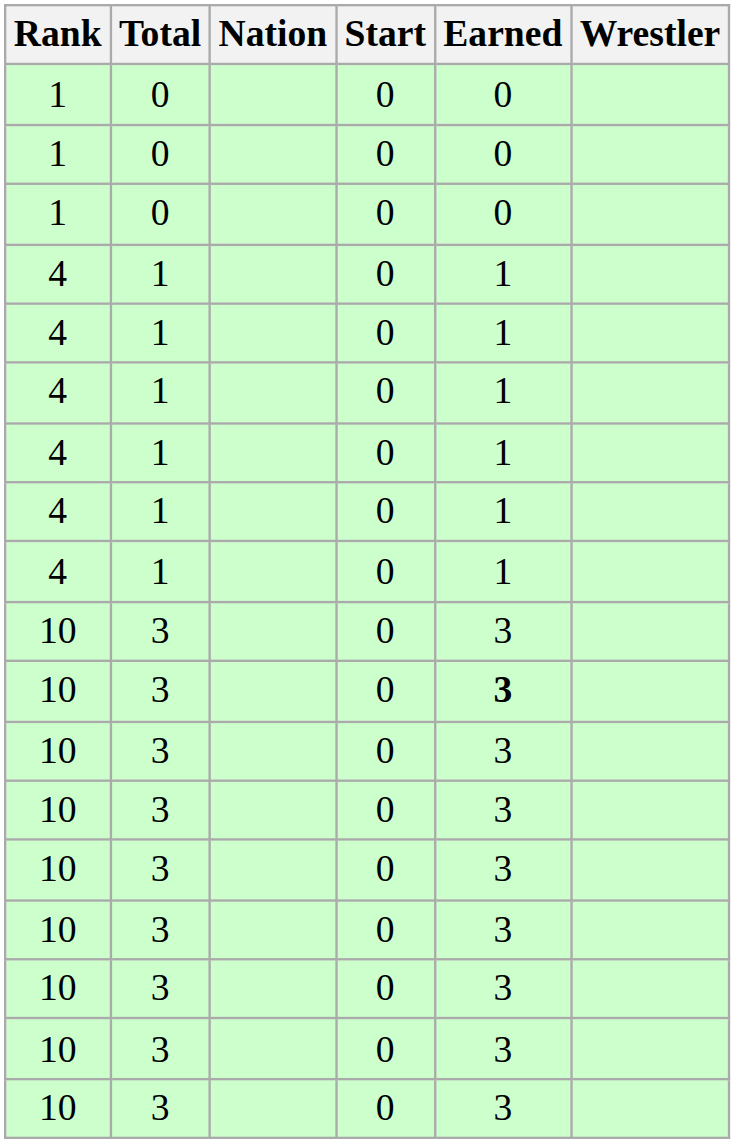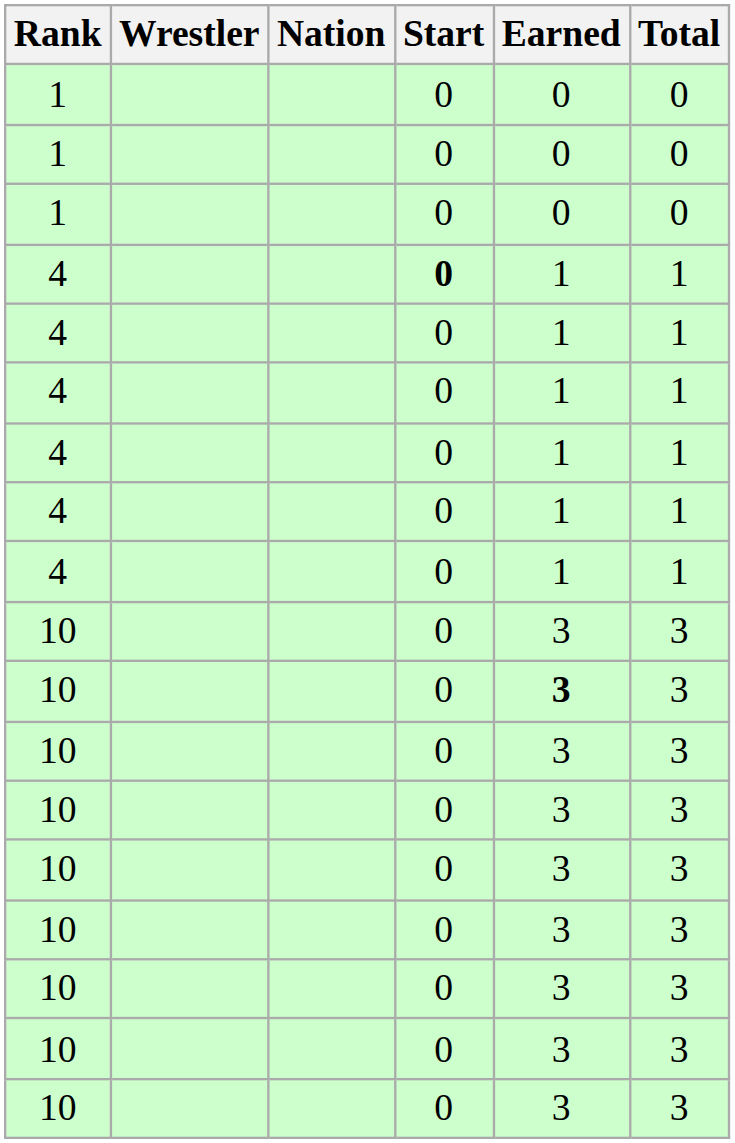columns swapped: (650, 34) <-> (160, 34)
(385, 272) normal -> (444, 272) bold
